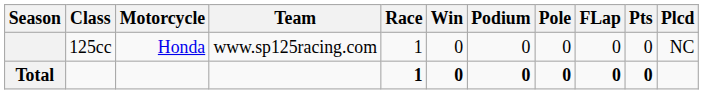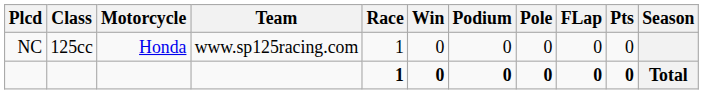columns swapped: (35, 18) <-> (678, 18)
